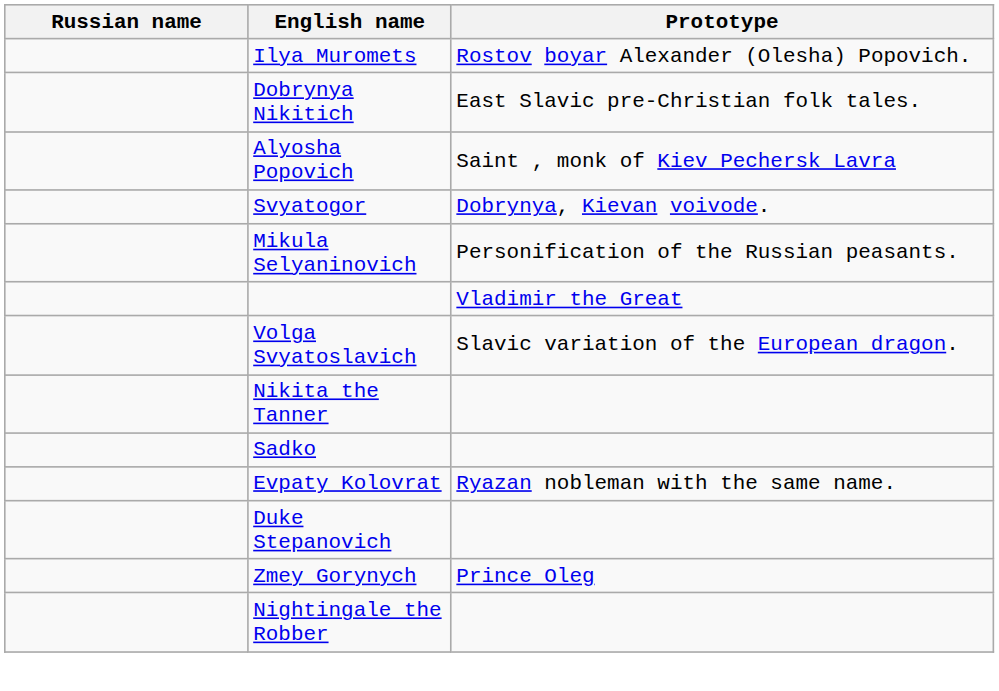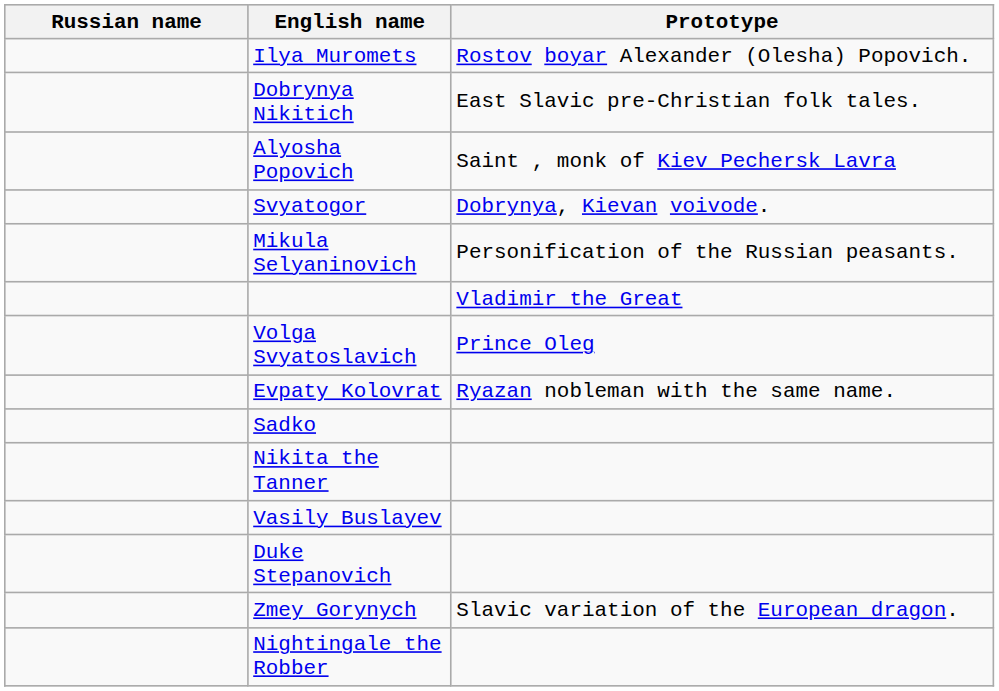(708, 345) Slavic variation of the European dragon. -> (525, 345) Prince Oleg
rows swapped: (347, 484) <-> (316, 403)
+ row: (347, 518)
(525, 576) Prince Oleg -> (708, 610) Slavic variation of the European dragon.
